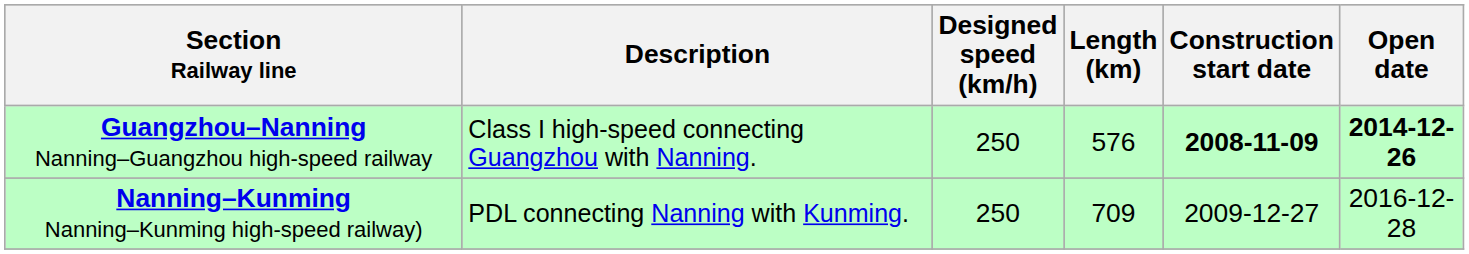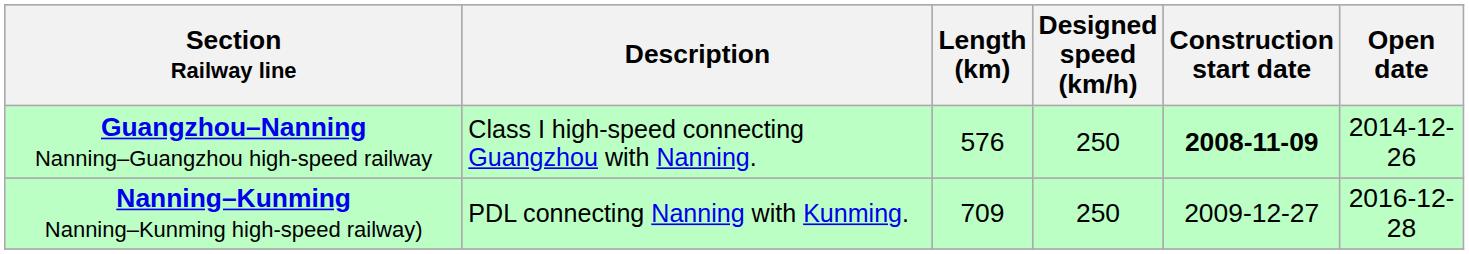columns swapped: (998, 55) <-> (1113, 55)
(1402, 141) bold -> (1402, 141) normal
